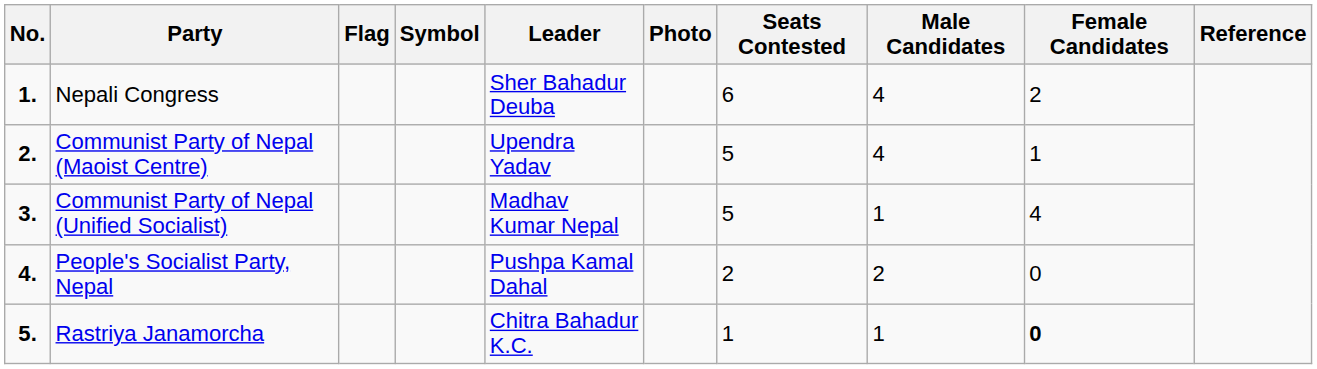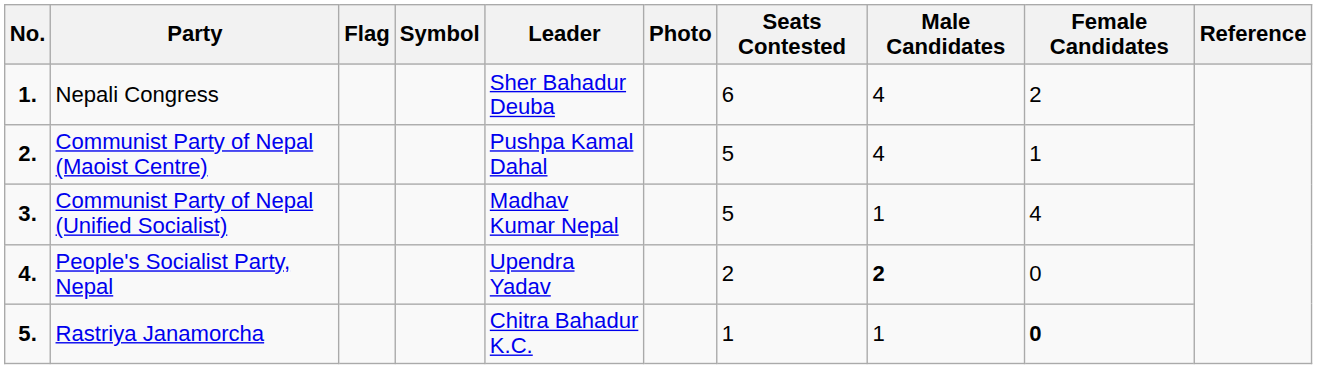(532, 154) Upendra Yadav -> (562, 154) Pushpa Kamal Dahal
(562, 273) Pushpa Kamal Dahal -> (532, 273) Upendra Yadav
(879, 273) normal -> (879, 273) bold
